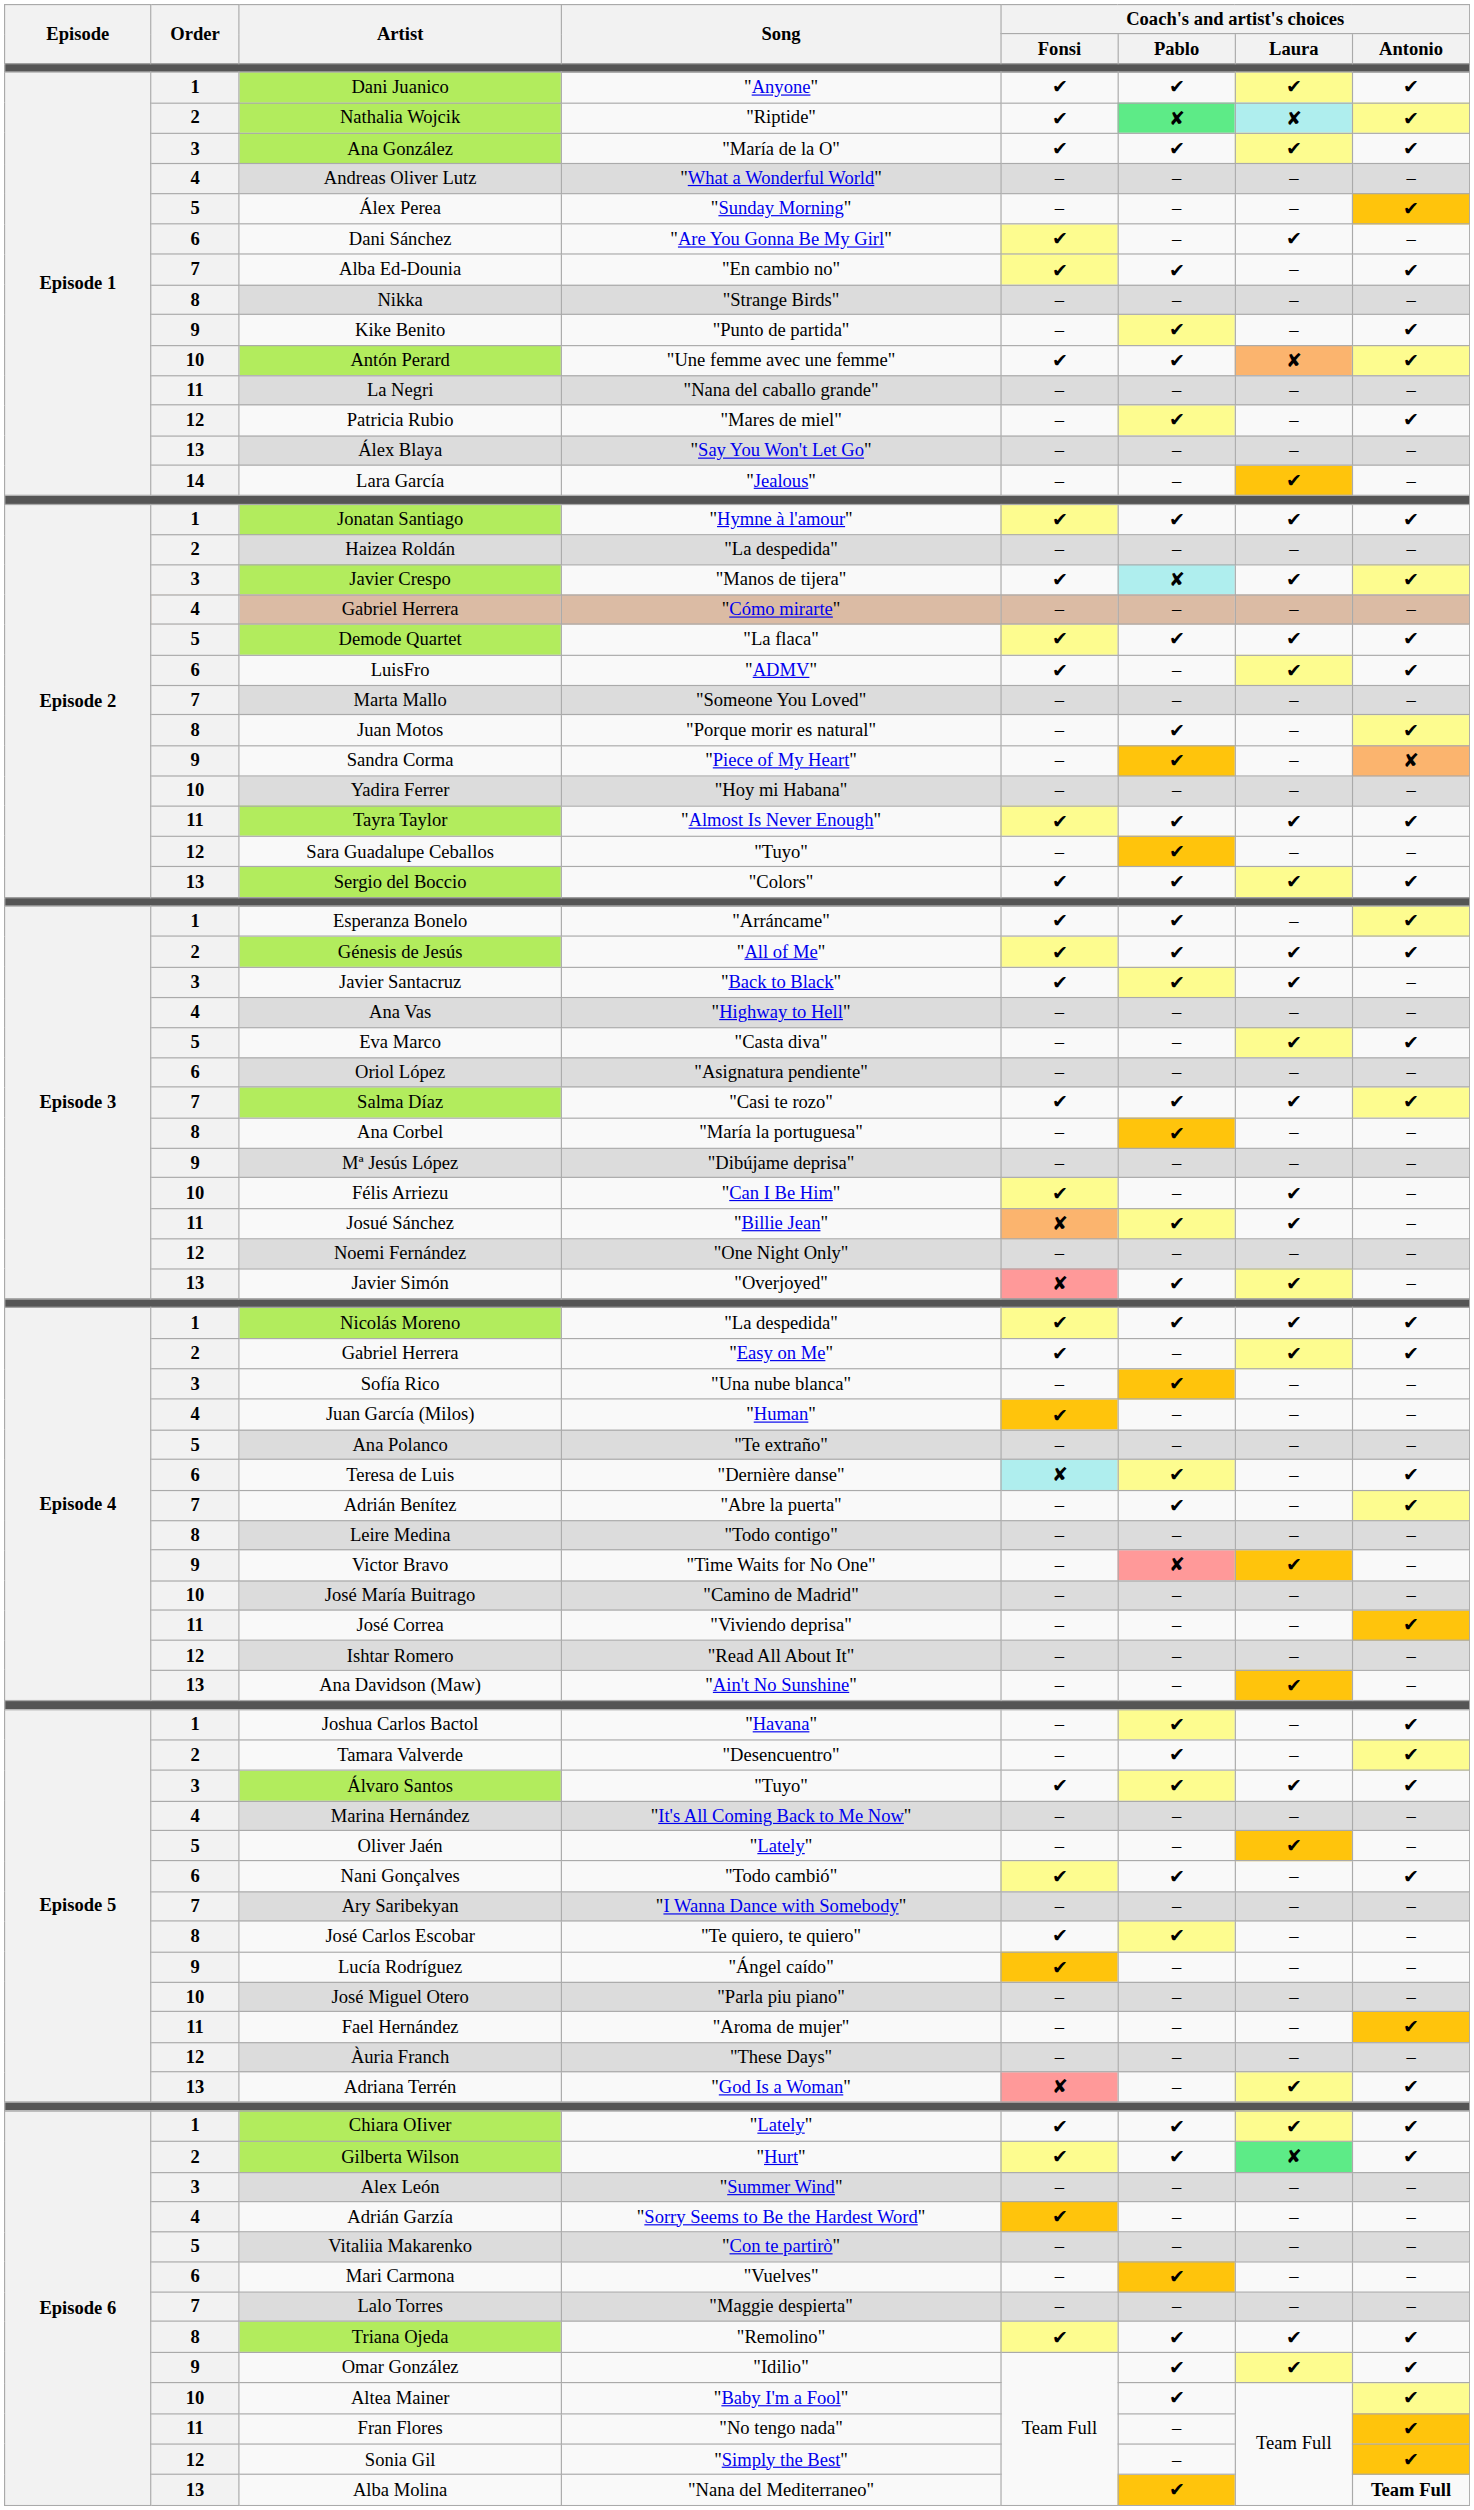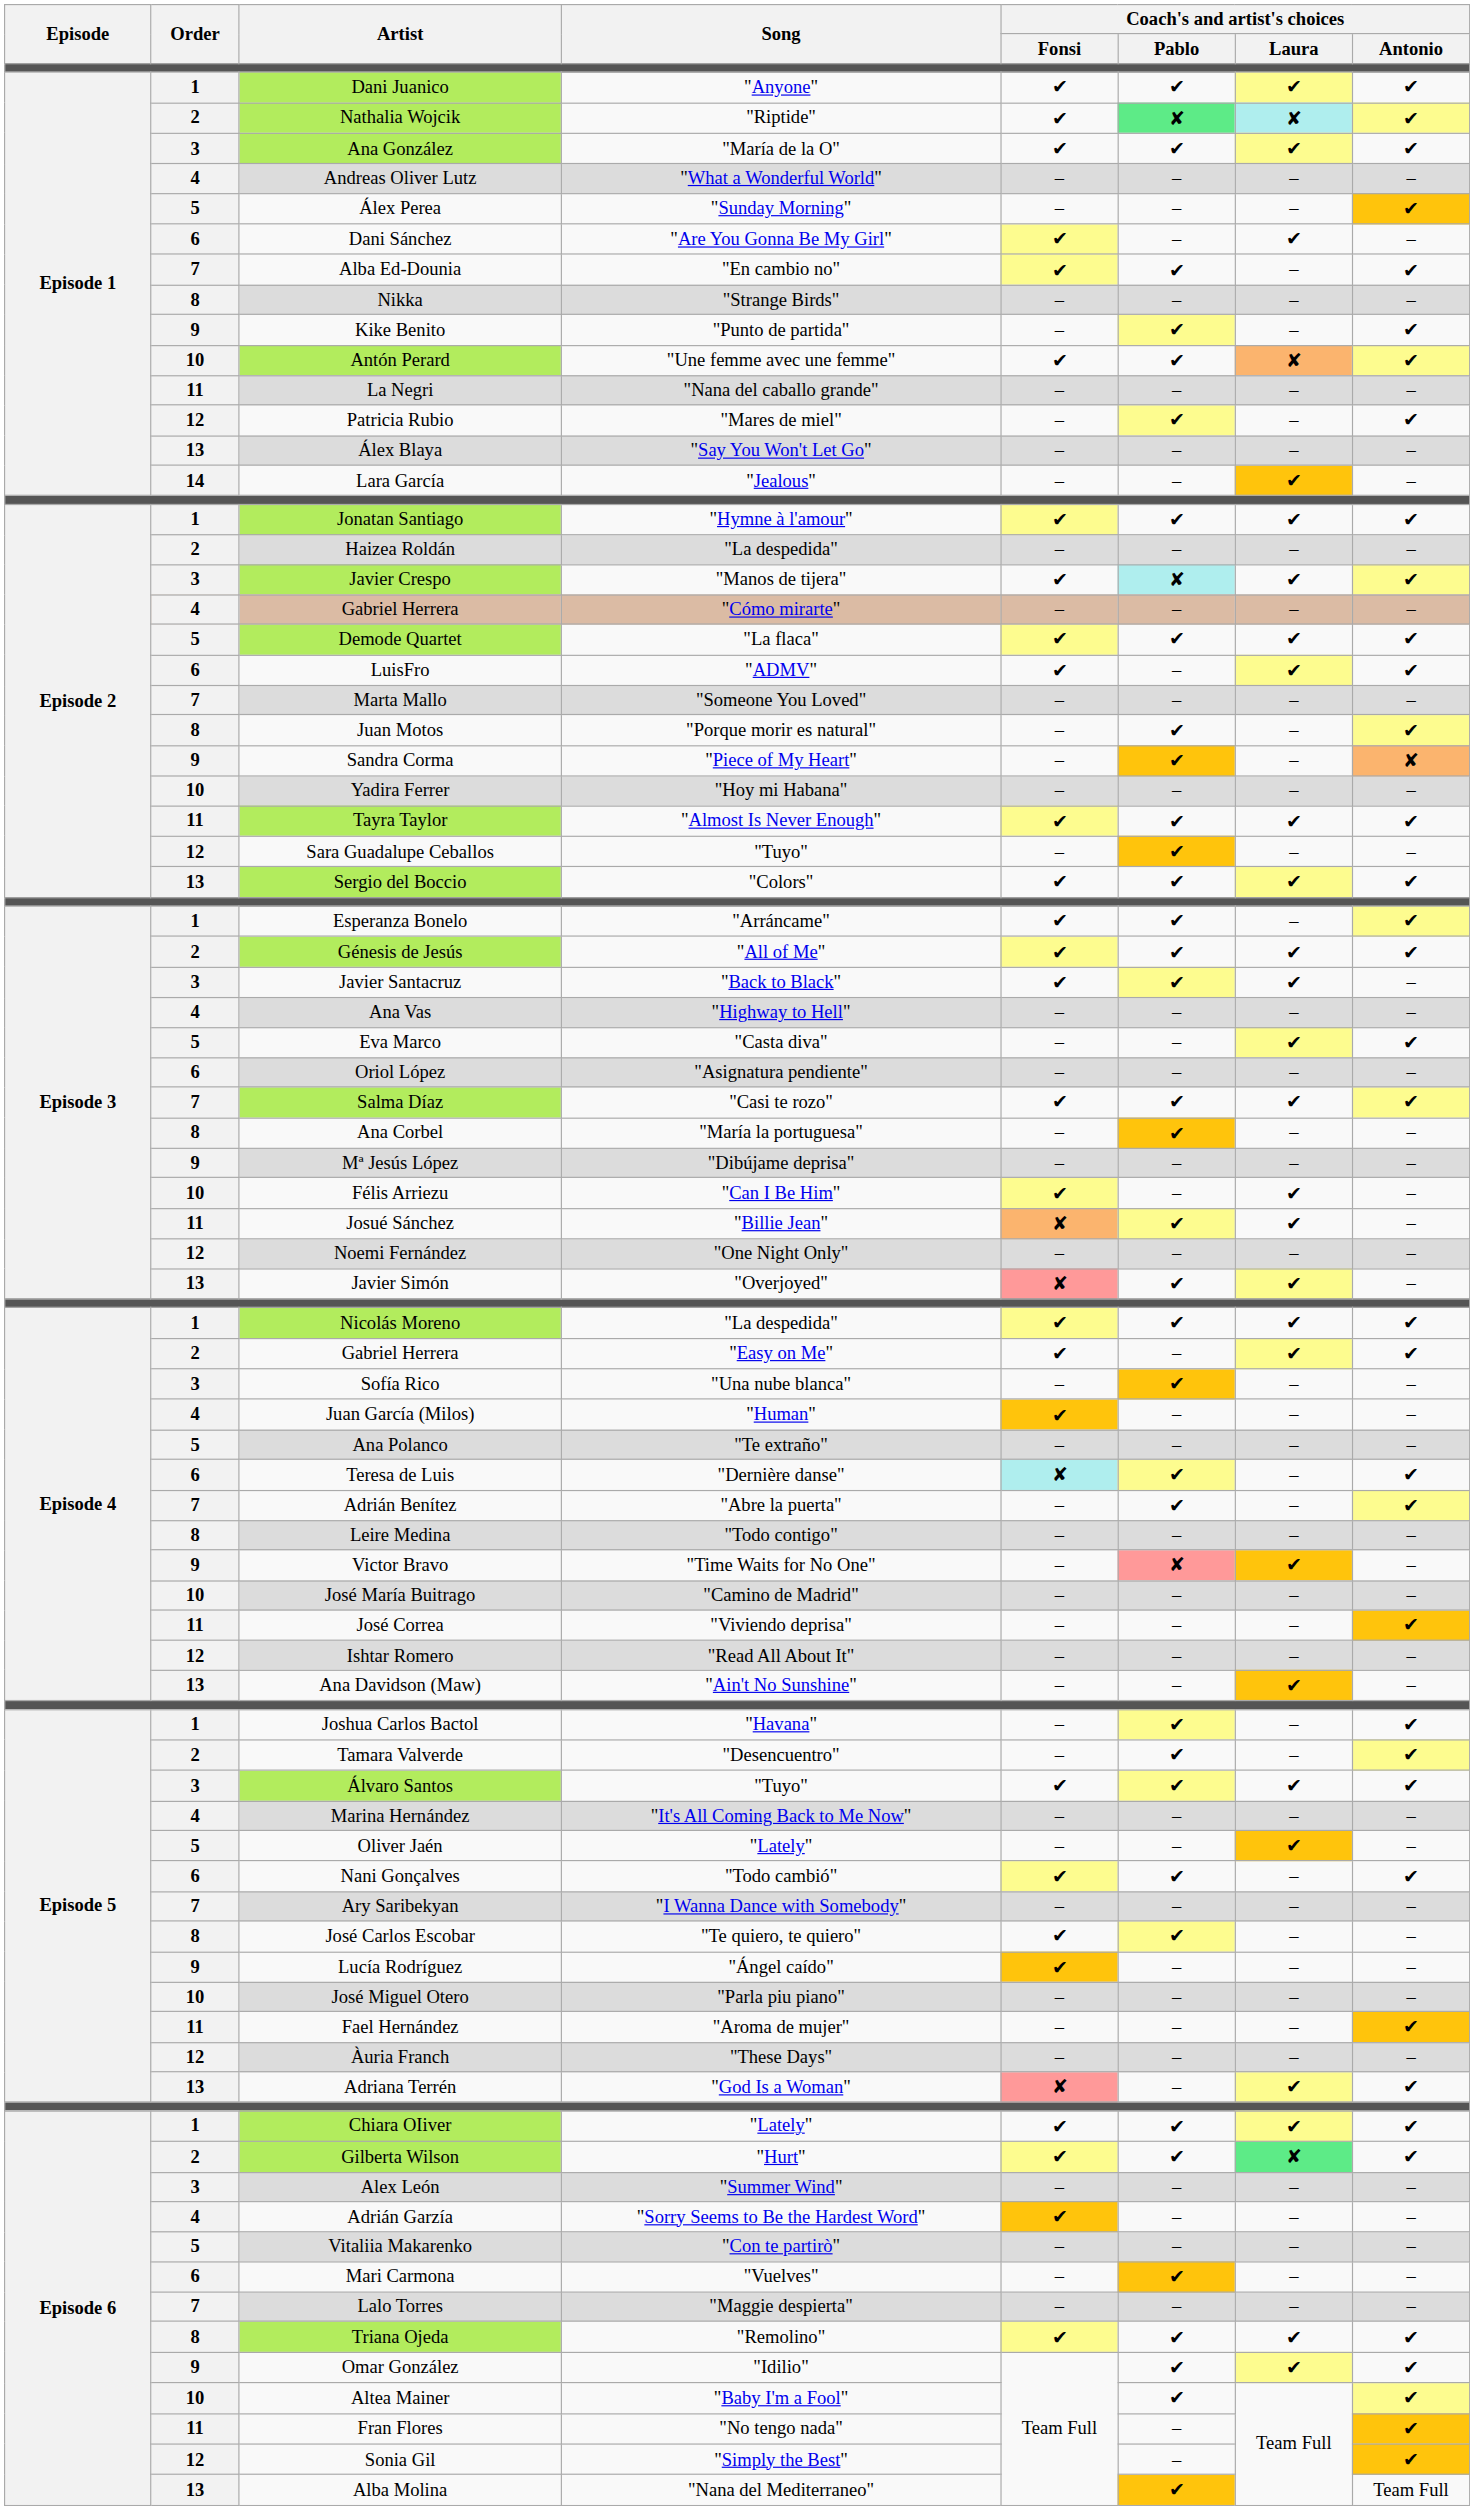(1411, 2489) bold -> (1411, 2489) normal
